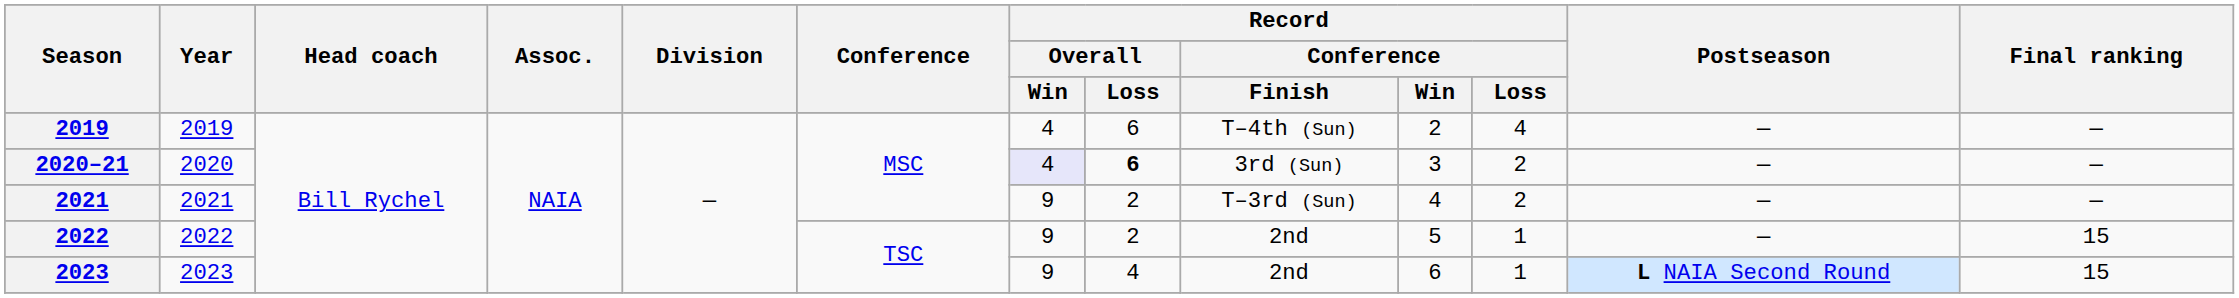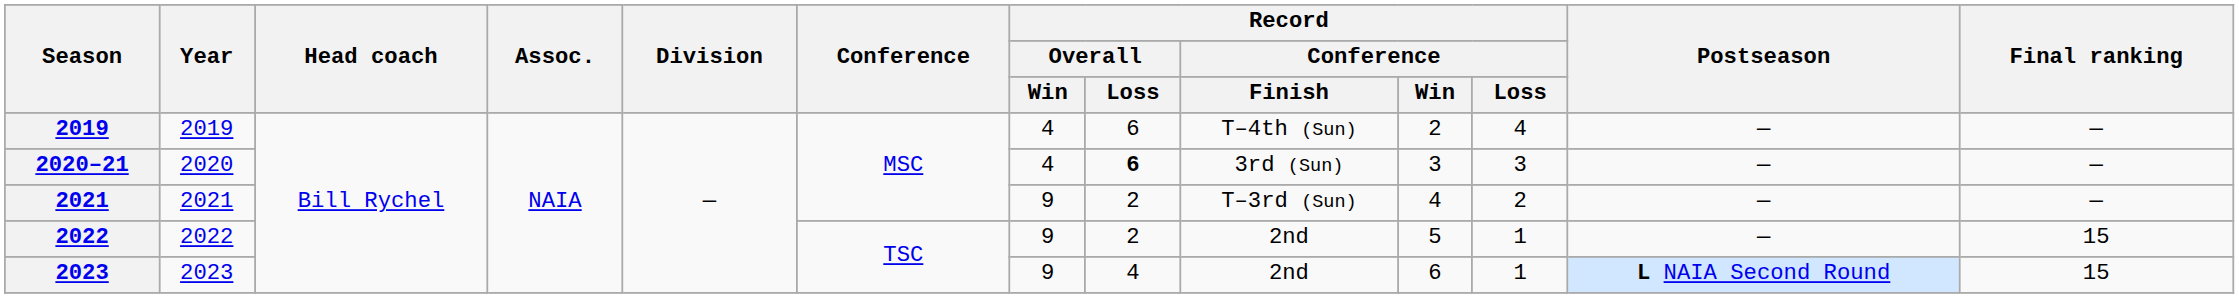(1048, 167) lavender background -> (1048, 167) no background
(1520, 167) 2 -> (1520, 167) 3
